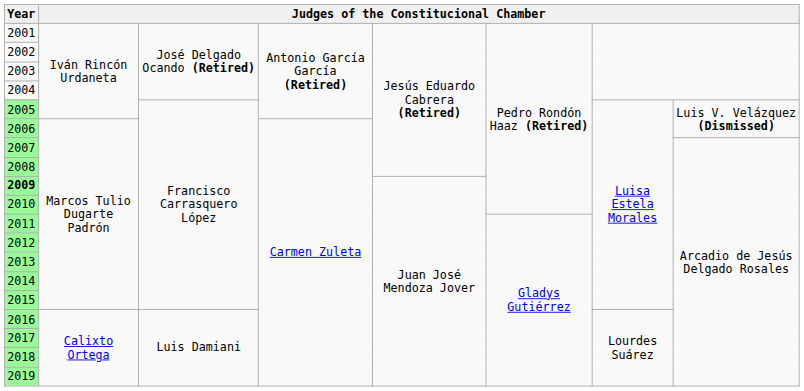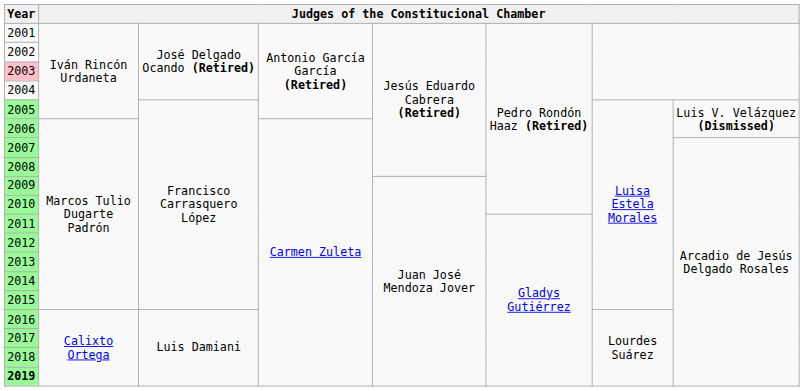(21, 71) no background -> (21, 71) pink background
(21, 186) bold -> (21, 186) normal
(21, 376) normal -> (21, 376) bold
